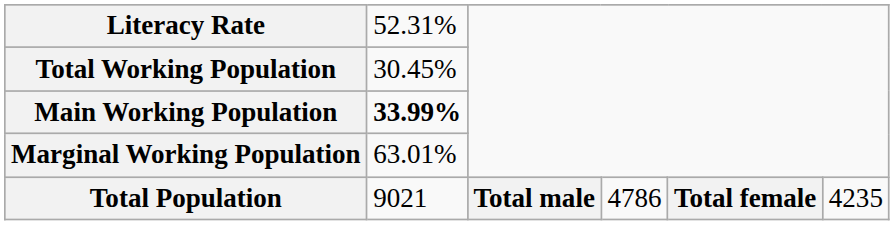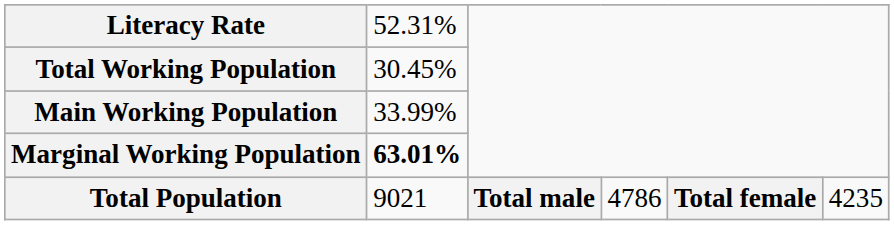(417, 111) bold -> (415, 111) normal
(415, 154) normal -> (417, 154) bold
